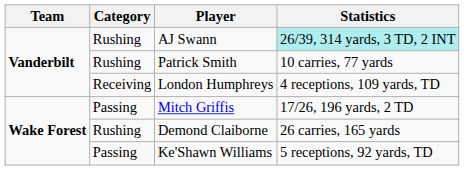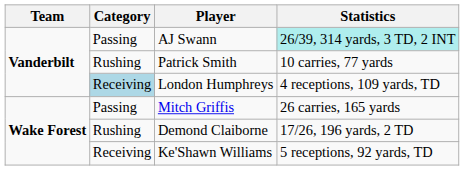(117, 39) Rushing -> (115, 39) Passing
(122, 84) no background -> (122, 84) lightblue background
(347, 107) 17/26, 196 yards, 2 TD -> (340, 107) 26 carries, 165 yards
(340, 130) 26 carries, 165 yards -> (347, 130) 17/26, 196 yards, 2 TD
(115, 153) Passing -> (122, 153) Receiving
